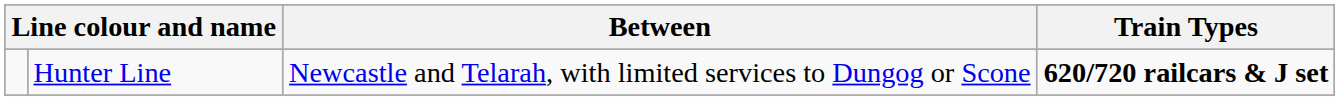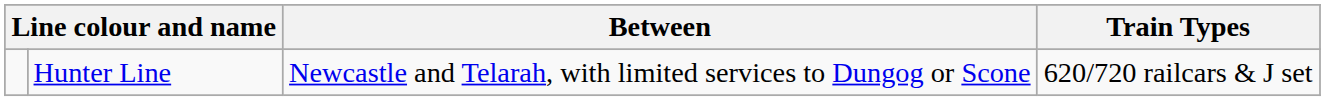(1186, 71) bold -> (1178, 71) normal
